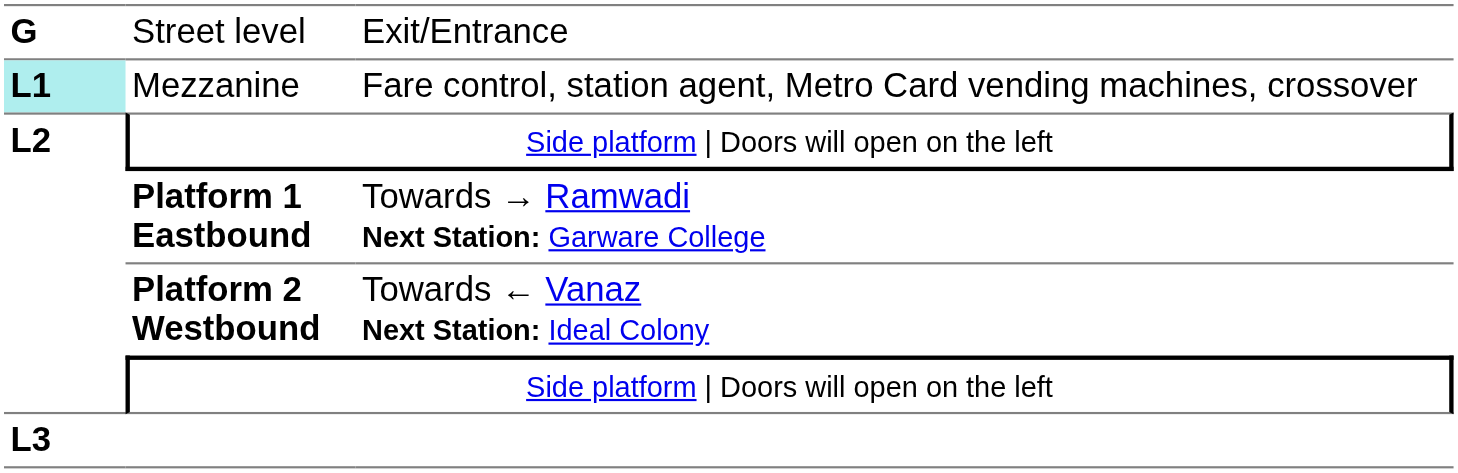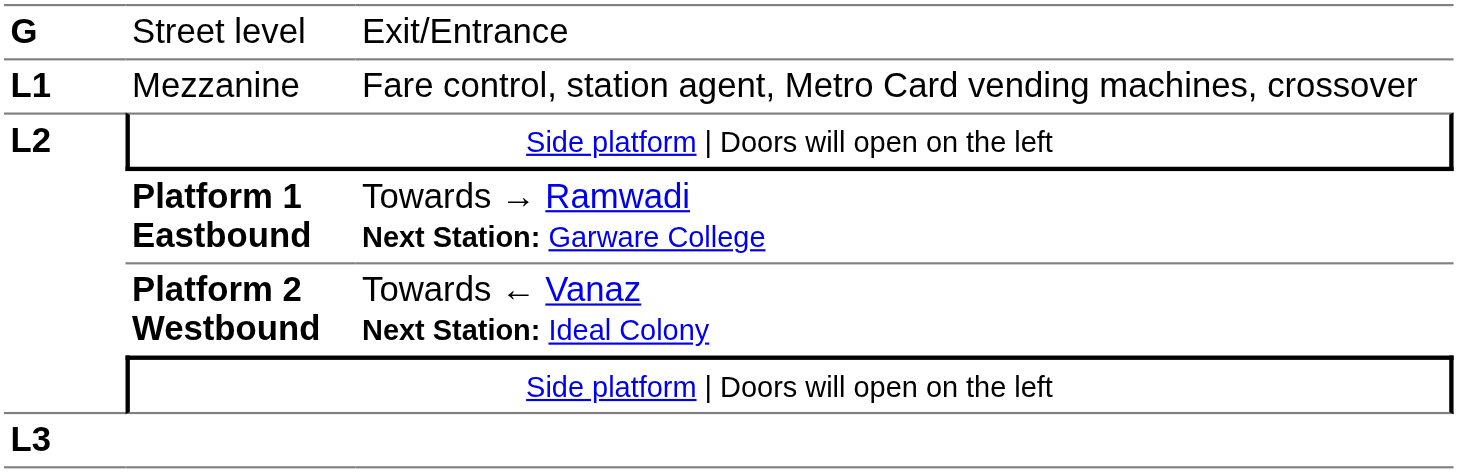(31, 85) paleturquoise background -> (31, 85) no background
